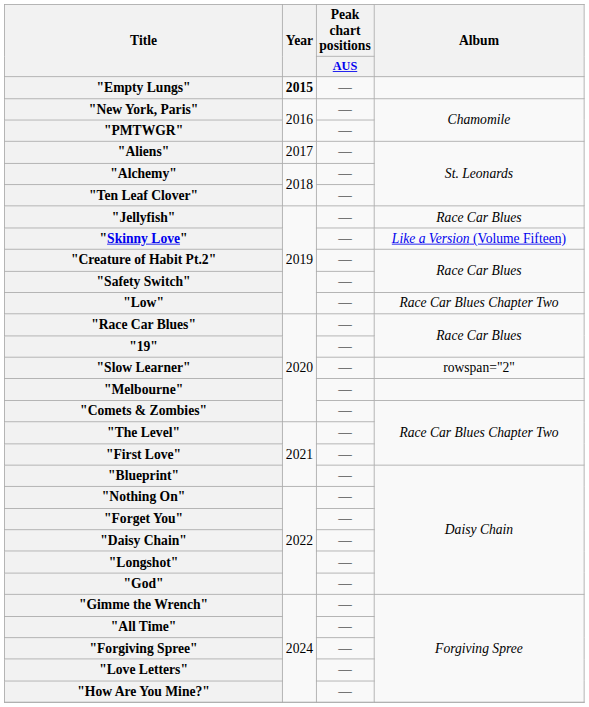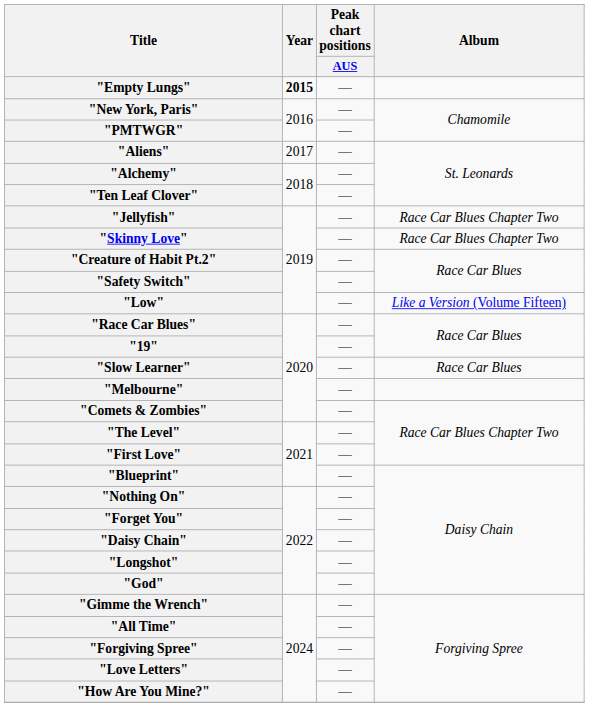(479, 217) Race Car Blues -> (479, 217) Race Car Blues Chapter Two
(479, 238) Like a Version (Volume Fifteen) -> (479, 238) Race Car Blues Chapter Two
(479, 303) Race Car Blues Chapter Two -> (479, 303) Like a Version (Volume Fifteen)
(479, 368) rowspan="2" -> (479, 368) Race Car Blues
